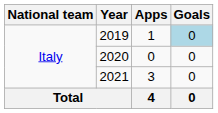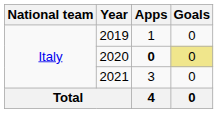(192, 35) lightblue background -> (192, 35) no background
(151, 56) normal -> (151, 56) bold
(192, 56) no background -> (192, 56) khaki background
